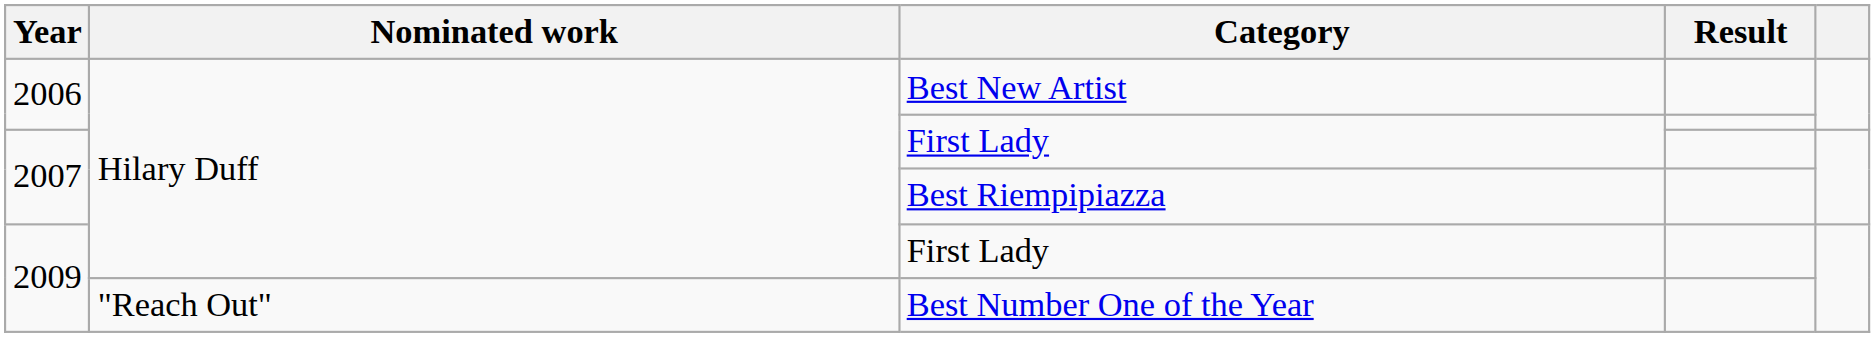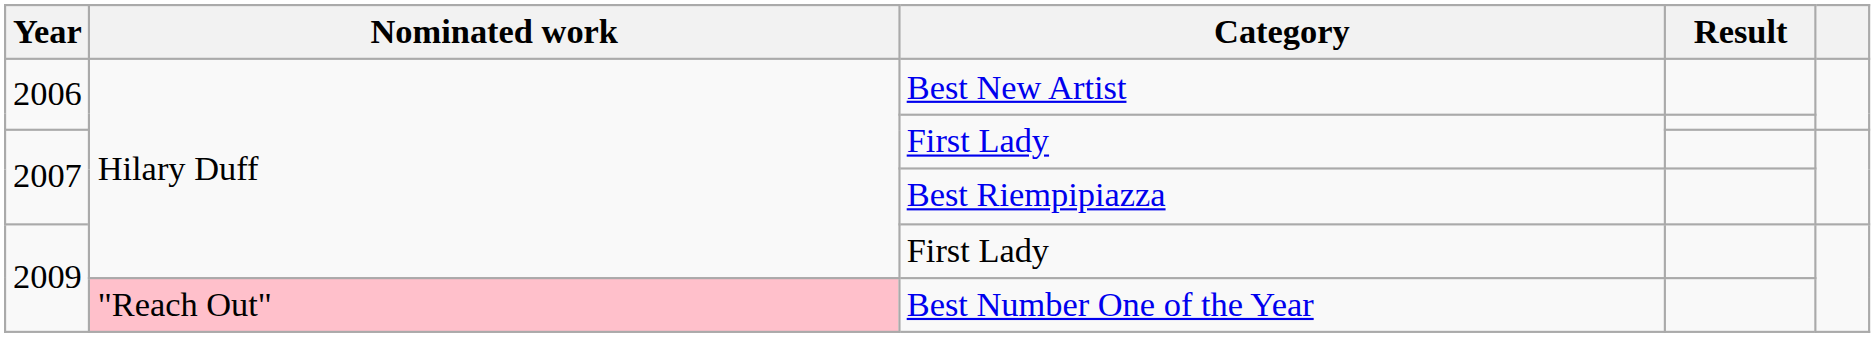(185, 304) no background -> (185, 304) pink background
